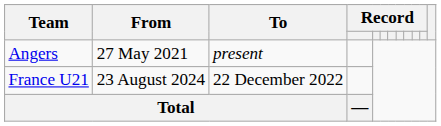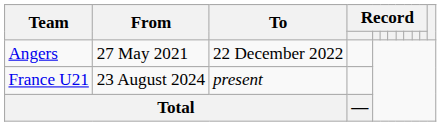(238, 53) present -> (278, 53) 22 December 2022
(278, 80) 22 December 2022 -> (238, 80) present
